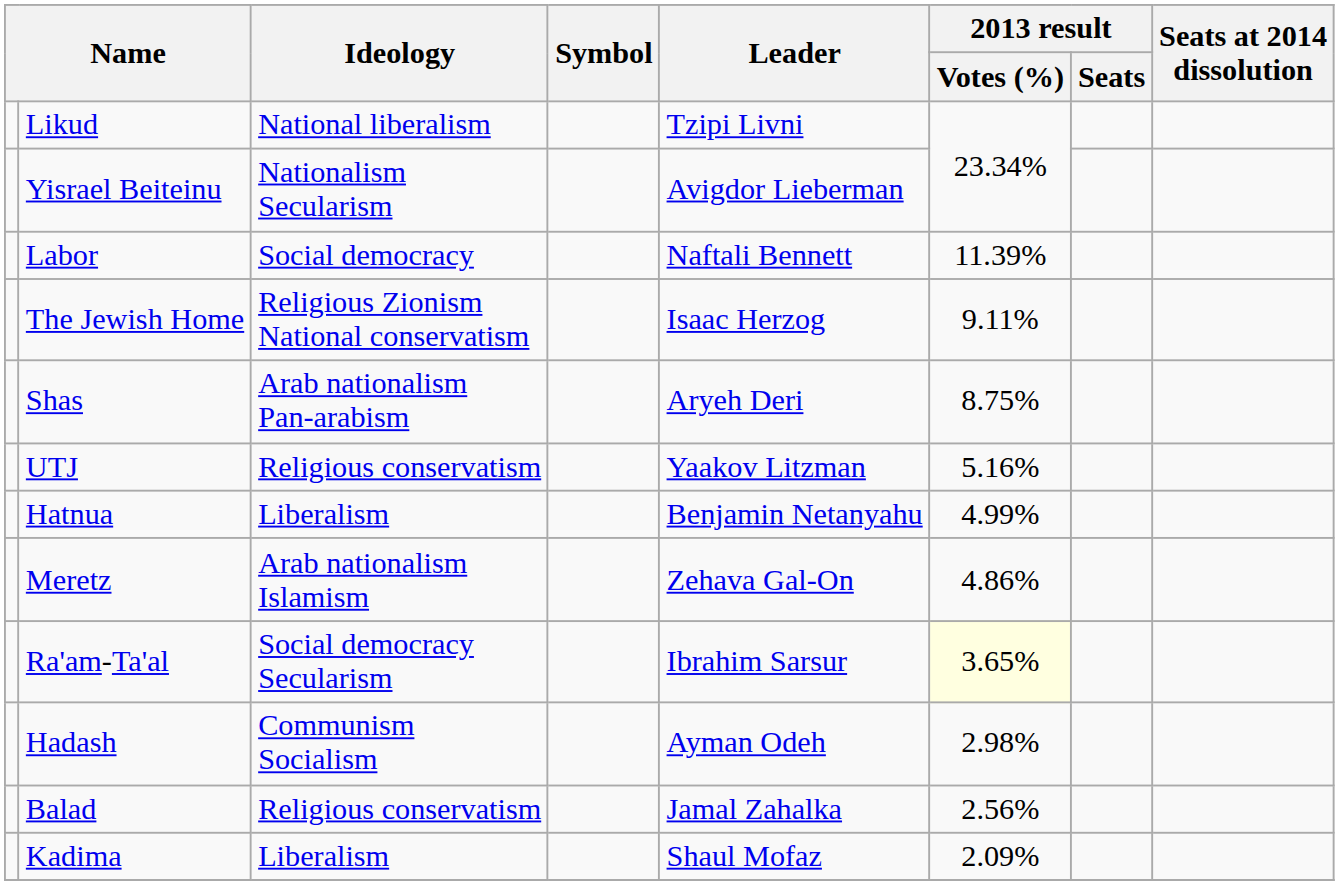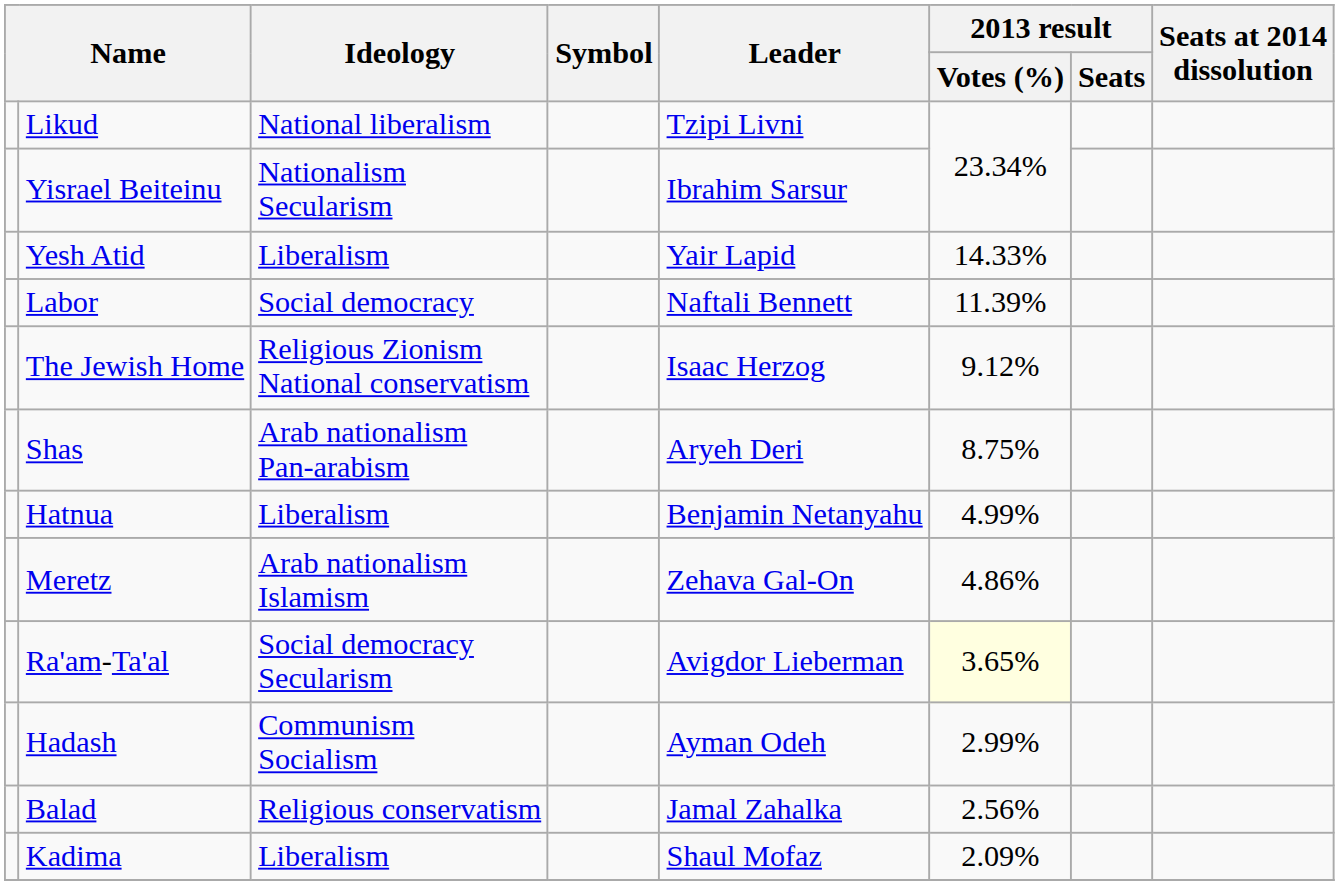(785, 189) Avigdor Lieberman -> (757, 189) Ibrahim Sarsur
+ row: (85, 254)
(1000, 319) 9.11% -> (1000, 367) 9.12%
- row: (52, 466)
(757, 661) Ibrahim Sarsur -> (785, 661) Avigdor Lieberman
(1000, 743) 2.98% -> (1000, 743) 2.99%
